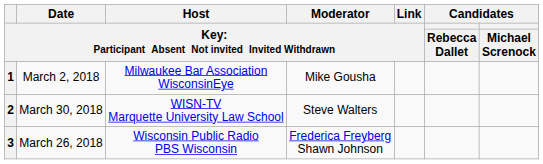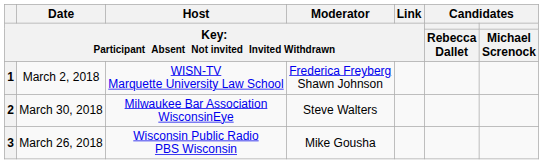(196, 77) Milwaukee Bar Association WisconsinEye -> (196, 77) WISN-TV Marquette University Law School
(340, 77) Mike Gousha -> (340, 77) Frederica Freyberg Shawn Johnson
(196, 110) WISN-TV Marquette University Law School -> (196, 110) Milwaukee Bar Association WisconsinEye
(340, 142) Frederica Freyberg Shawn Johnson -> (340, 142) Mike Gousha
